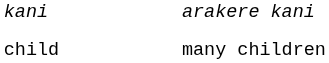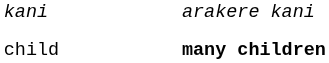(254, 51) normal -> (254, 51) bold
